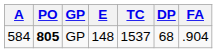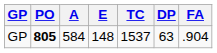columns swapped: (75, 15) <-> (19, 15)
(166, 36) 68 -> (166, 36) 63
